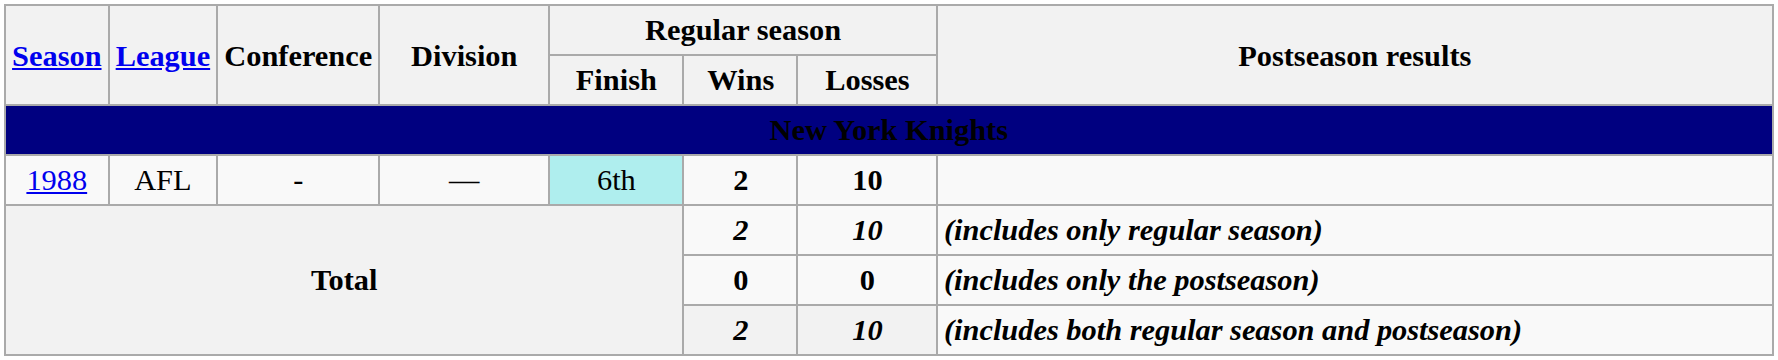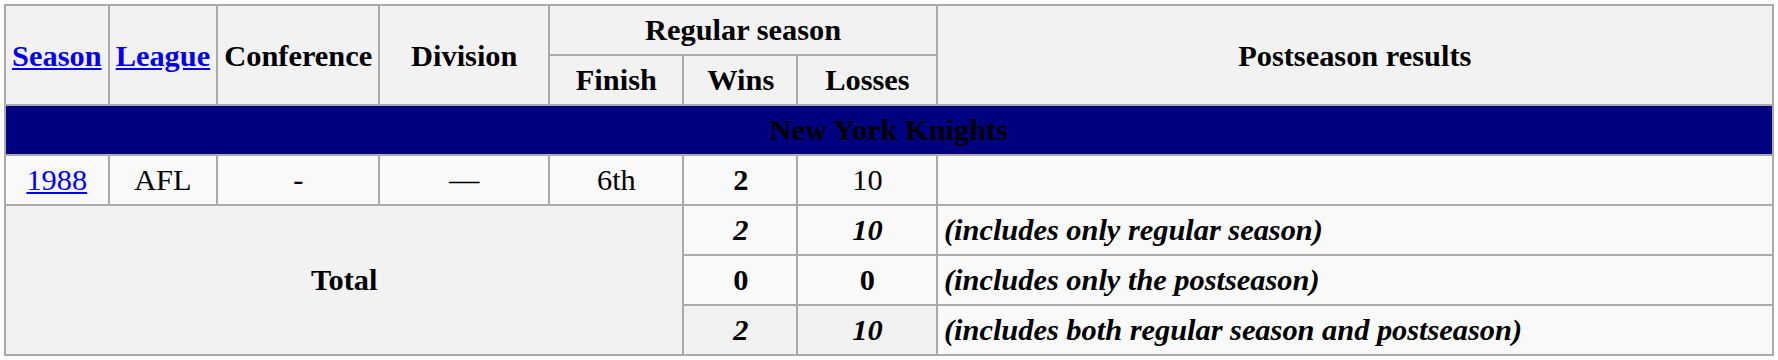(616, 180) paleturquoise background -> (616, 180) no background
(867, 180) bold -> (867, 180) normal
